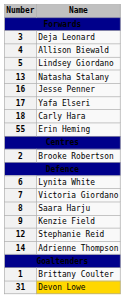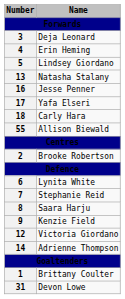(74, 50) Allison Biewald -> (64, 50) Erin Heming
(64, 129) Erin Heming -> (74, 129) Allison Biewald
(78, 195) Victoria Giordano -> (71, 195) Stephanie Reid
(71, 234) Stephanie Reid -> (78, 234) Victoria Giordano
(62, 287) gold background -> (62, 287) no background
